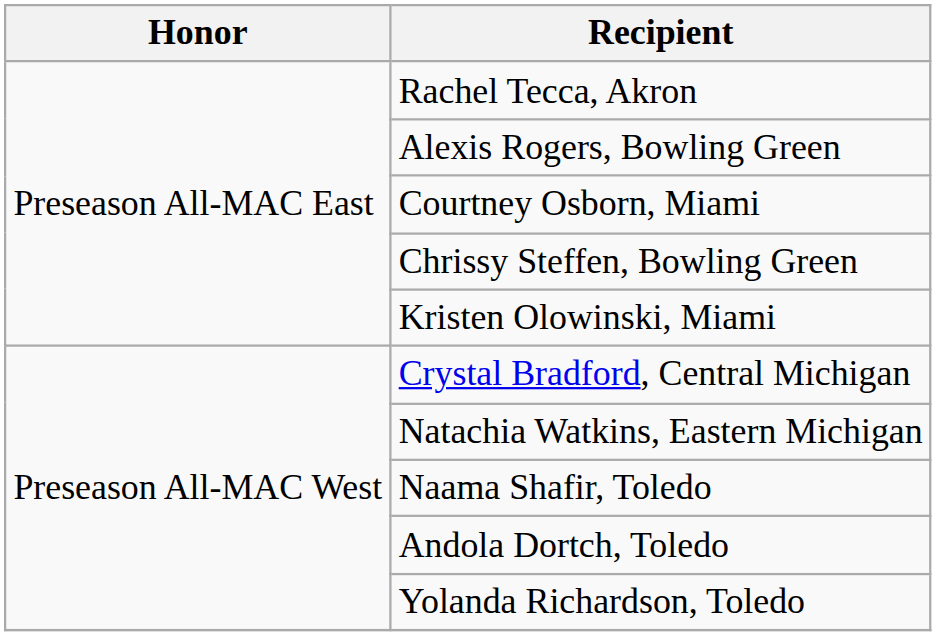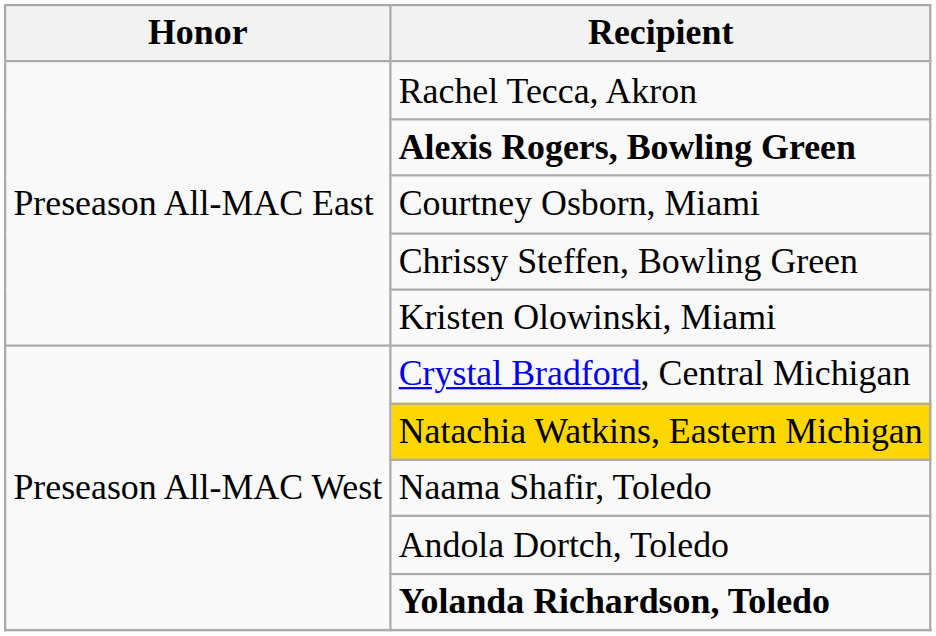(620, 146) normal -> (627, 146) bold
(661, 430) no background -> (661, 430) gold background
(602, 601) normal -> (614, 601) bold
